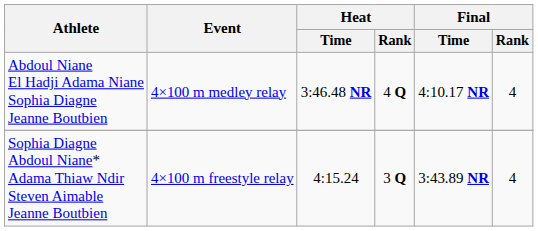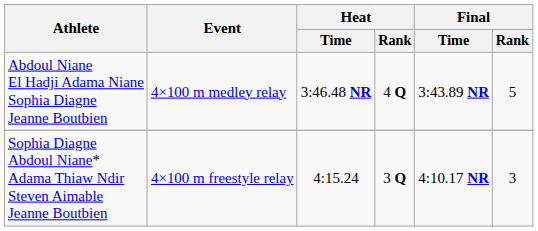(454, 91) 4:10.17 NR -> (454, 91) 3:43.89 NR
(512, 91) 4 -> (512, 91) 5
(454, 178) 3:43.89 NR -> (454, 178) 4:10.17 NR
(512, 178) 4 -> (512, 178) 3
